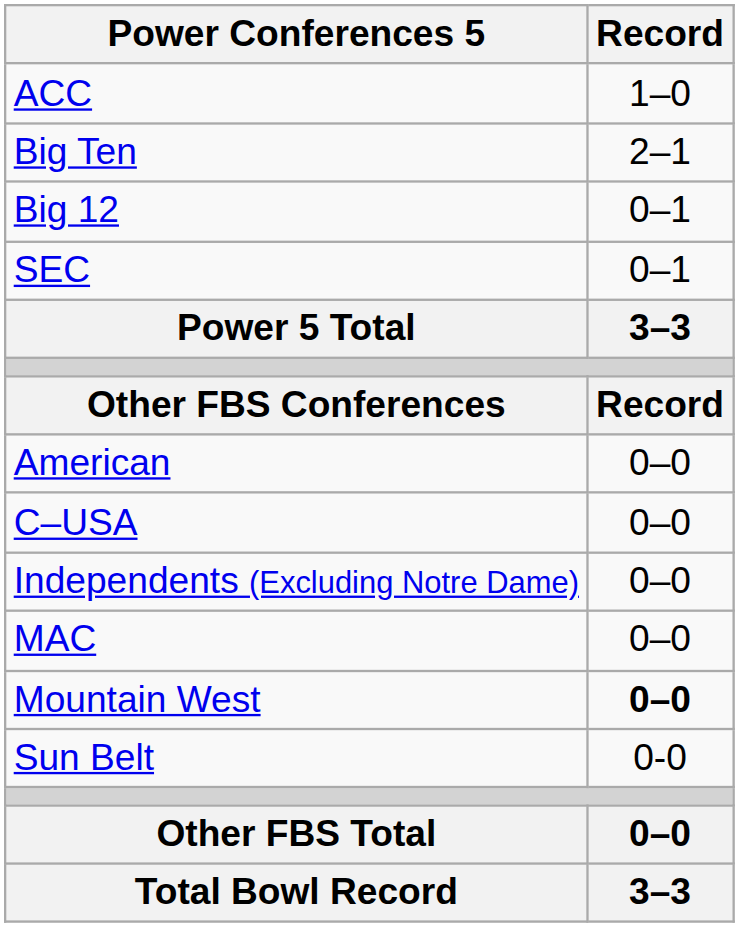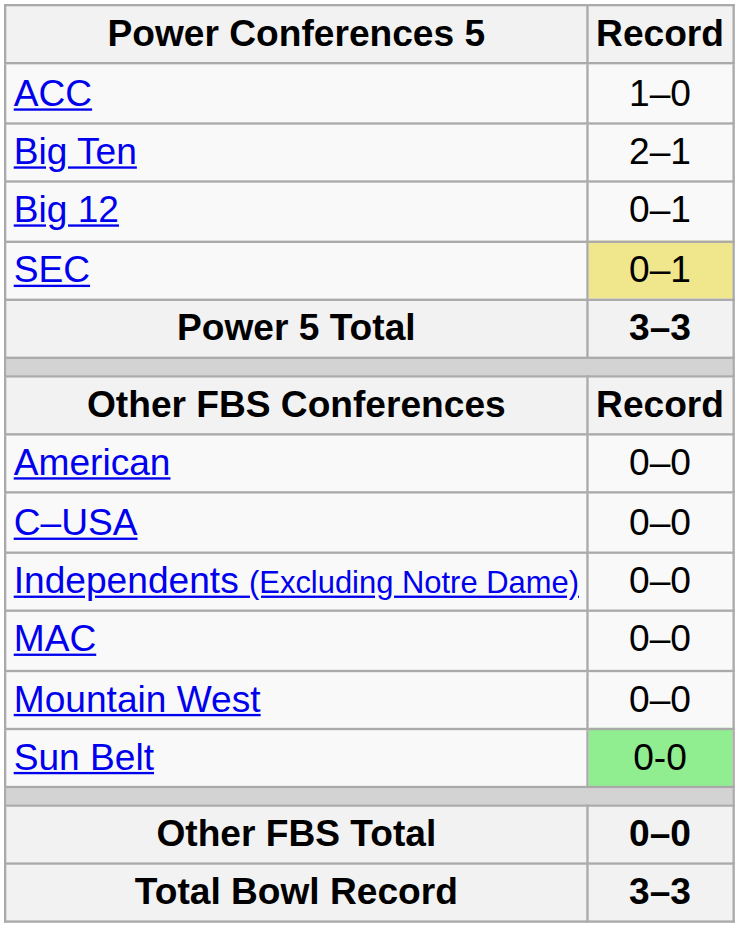(660, 269) no background -> (660, 269) khaki background
(660, 698) bold -> (660, 698) normal
(660, 757) no background -> (660, 757) lightgreen background
